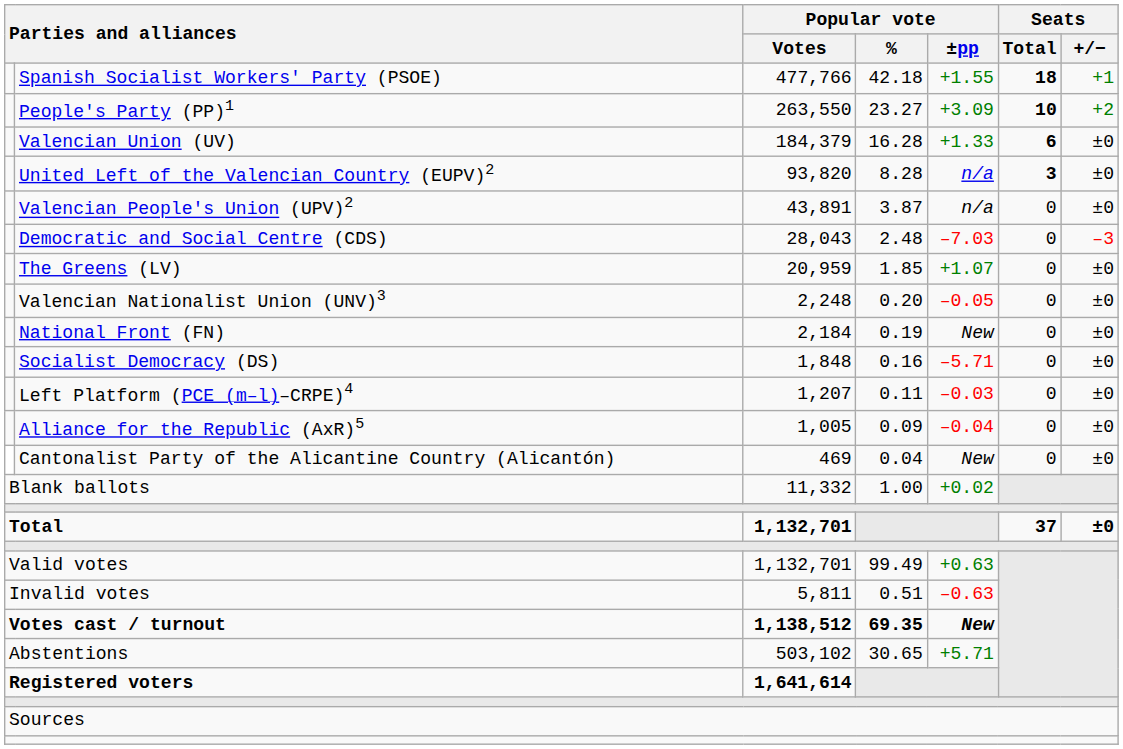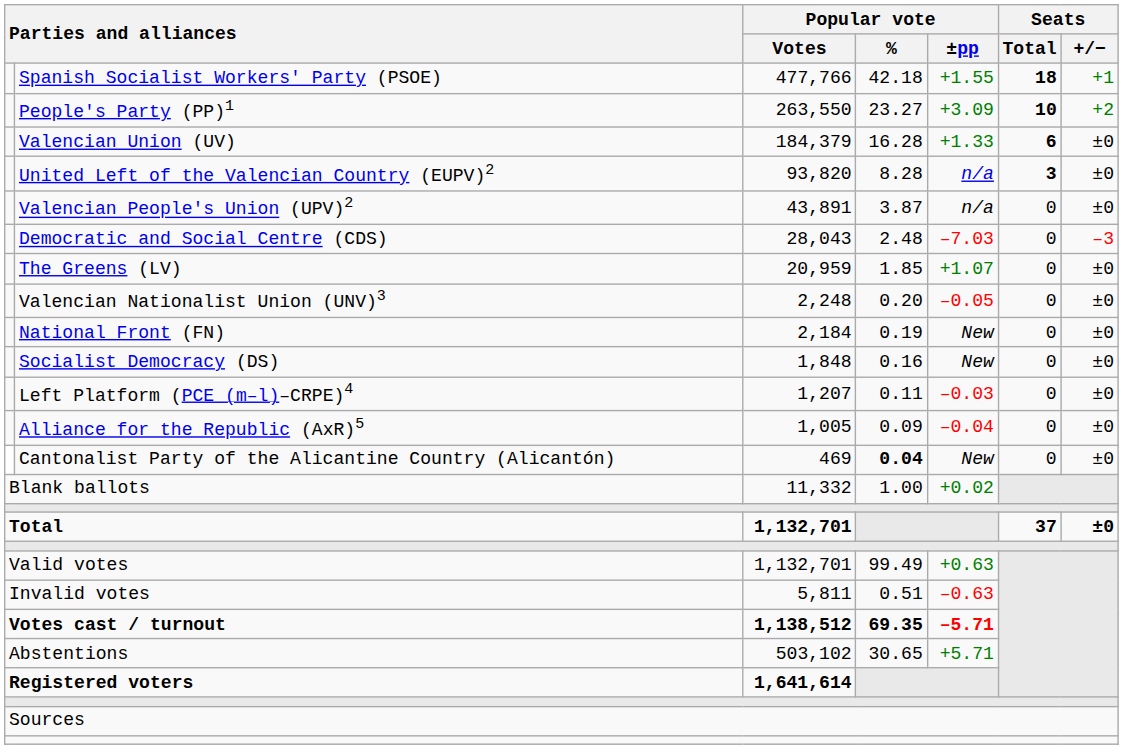(967, 362) –5.71 -> (978, 362) New
(901, 459) normal -> (901, 459) bold
(978, 624) New -> (967, 624) –5.71
